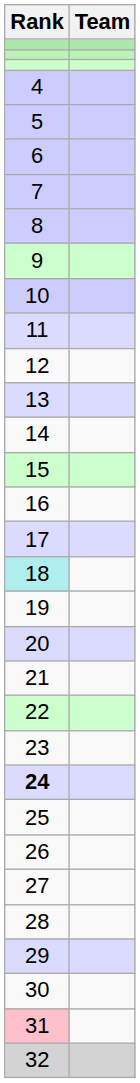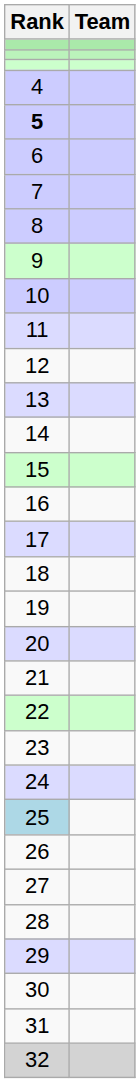(37, 121) normal -> (37, 121) bold
(37, 573) paleturquoise background -> (37, 573) no background
(37, 782) bold -> (37, 782) normal
(37, 816) no background -> (37, 816) lightblue background
(37, 1025) pink background -> (37, 1025) no background
